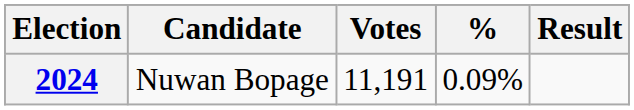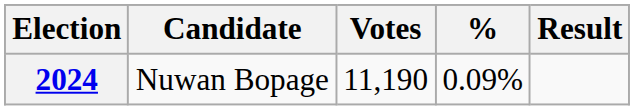(386, 78) 11,191 -> (386, 78) 11,190
